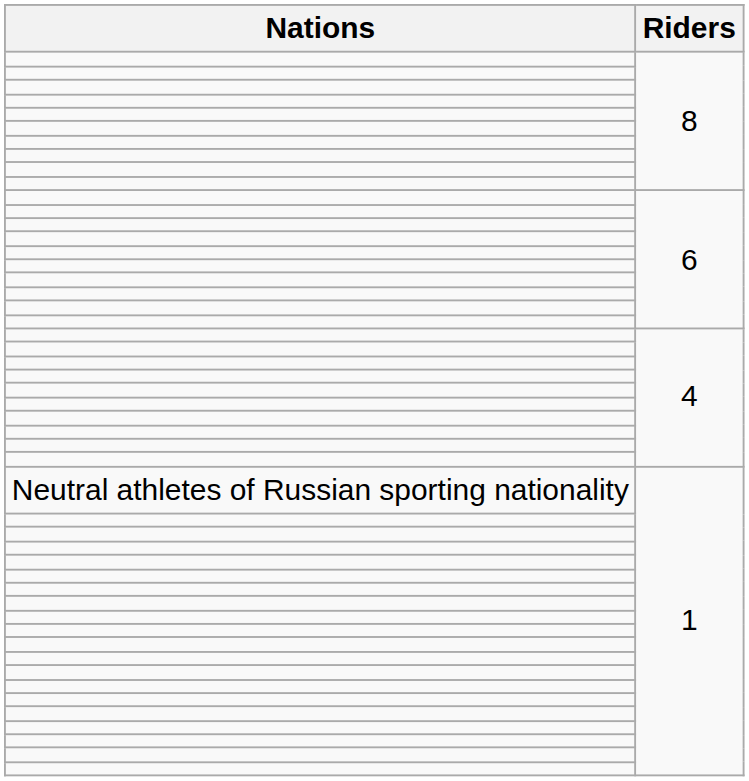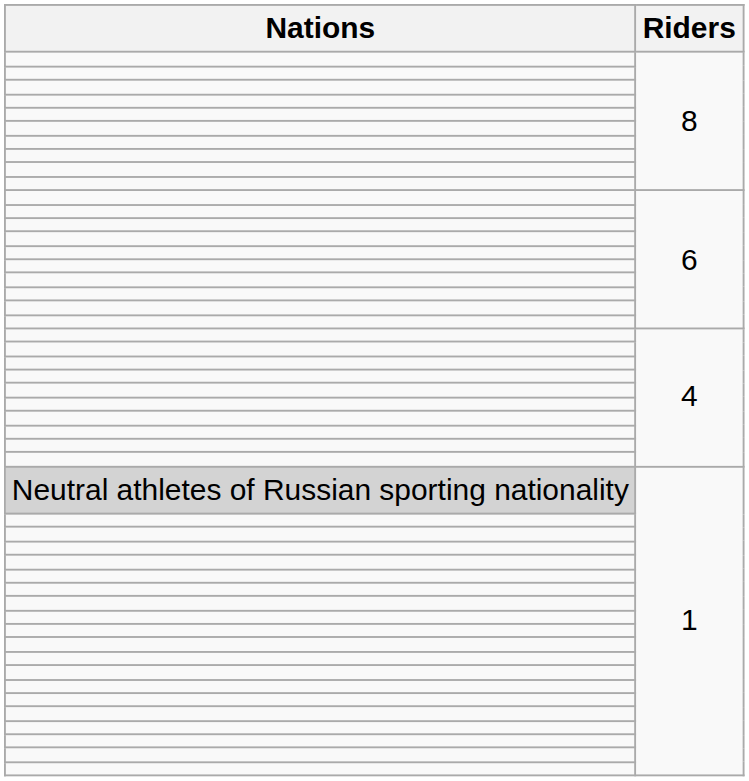(320, 489) no background -> (320, 489) lightgrey background
